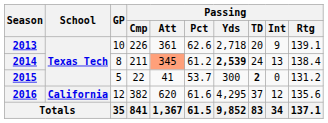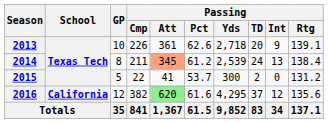(231, 61) bold -> (231, 61) normal
(257, 78) bold -> (257, 78) normal
(167, 94) no background -> (167, 94) lightgreen background
